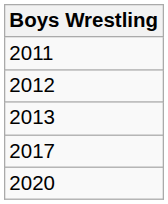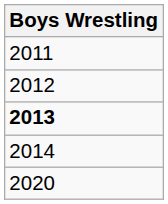(32, 118) normal -> (32, 118) bold
(32, 150) 2017 -> (32, 150) 2014
